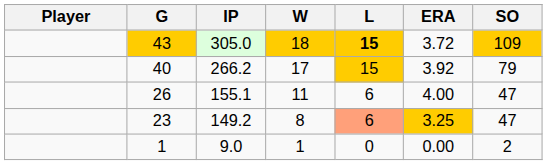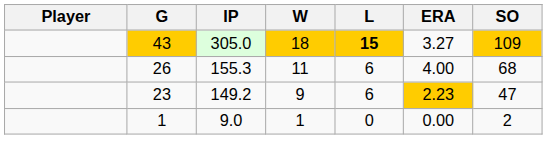(438, 43) 3.72 -> (438, 43) 3.27
- row: (162, 69)
(231, 95) 155.1 -> (231, 69) 155.3
(507, 95) 47 -> (507, 69) 68
(300, 120) 8 -> (300, 95) 9
(369, 120) lightsalmon background -> (369, 95) no background
(438, 120) 3.25 -> (438, 95) 2.23
